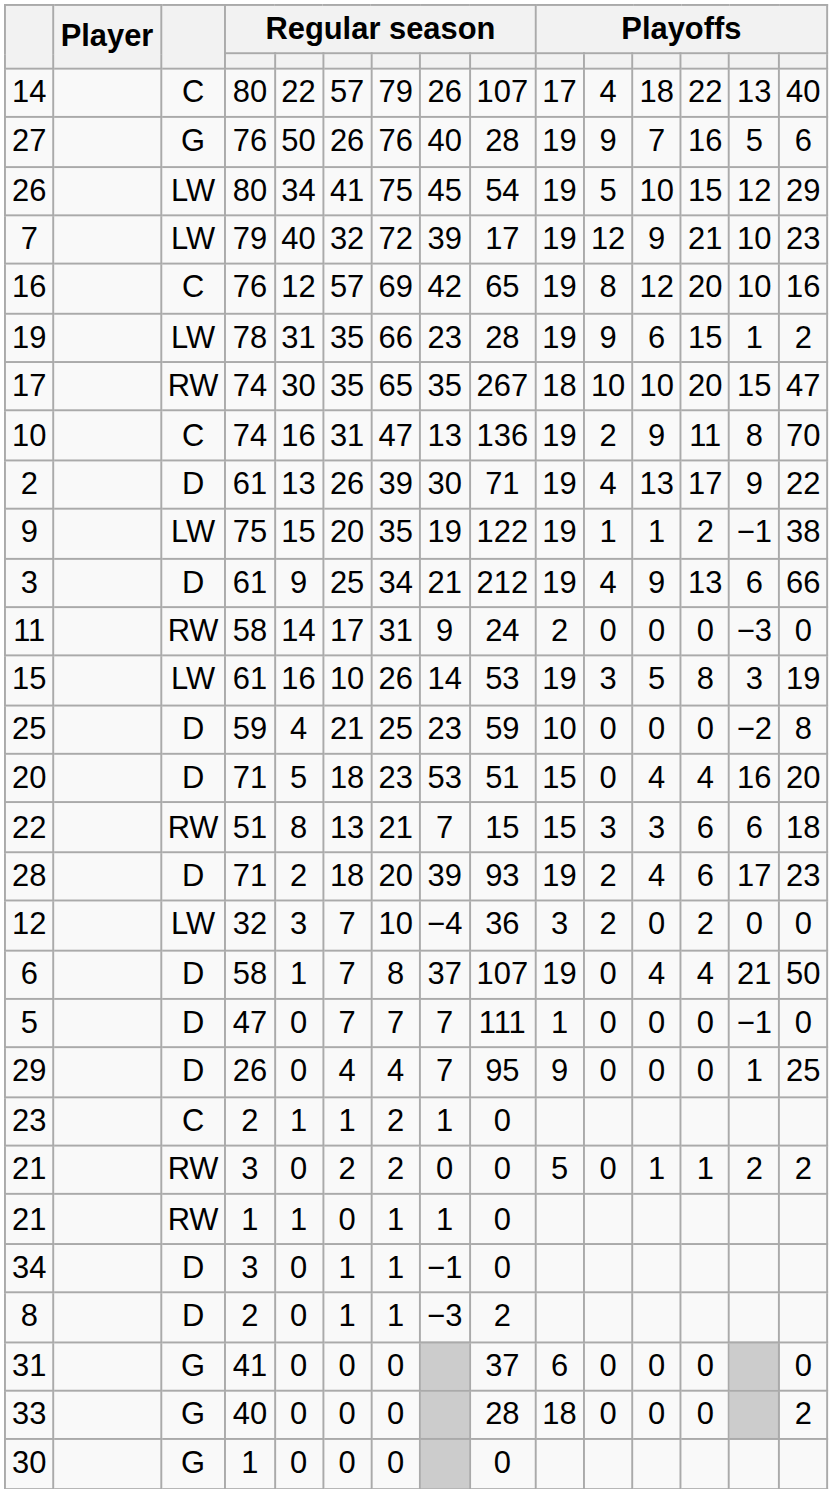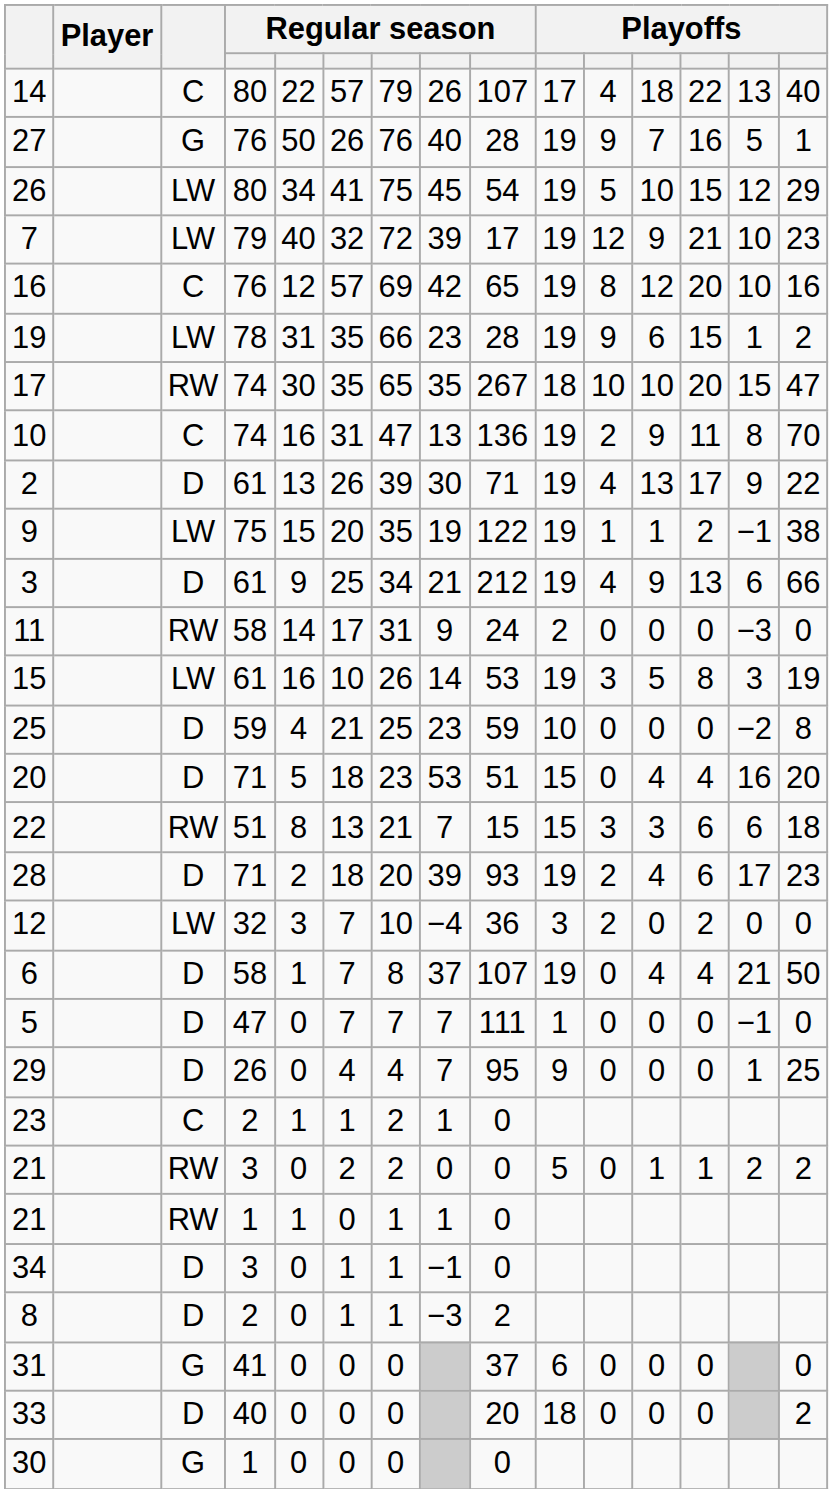(803, 141) 6 -> (803, 141) 1
(193, 1414) G -> (193, 1414) D
(502, 1414) 28 -> (502, 1414) 20
